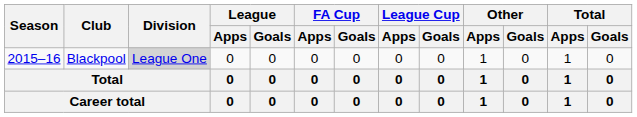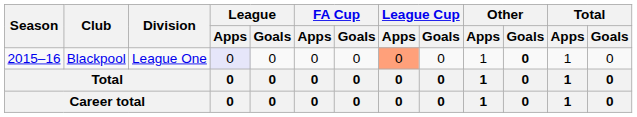(169, 58) lightgrey background -> (169, 58) no background
(230, 58) no background -> (230, 58) lavender background
(399, 58) no background -> (399, 58) lightsalmon background
(525, 58) normal -> (525, 58) bold
